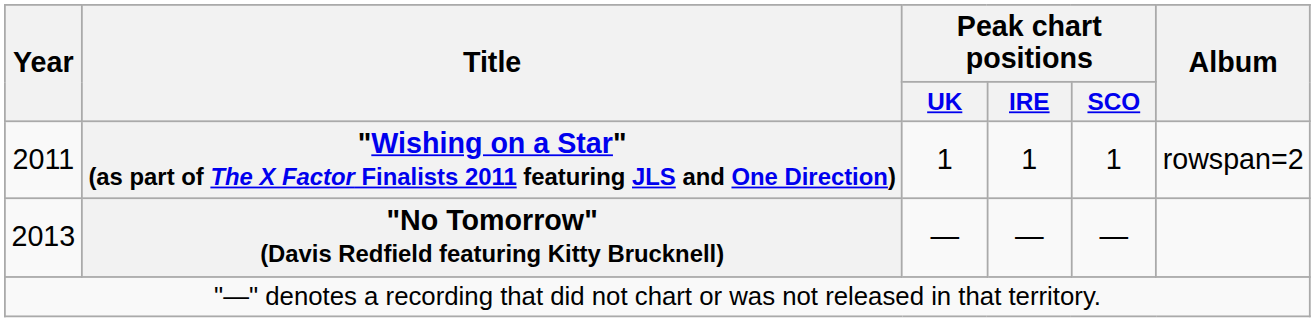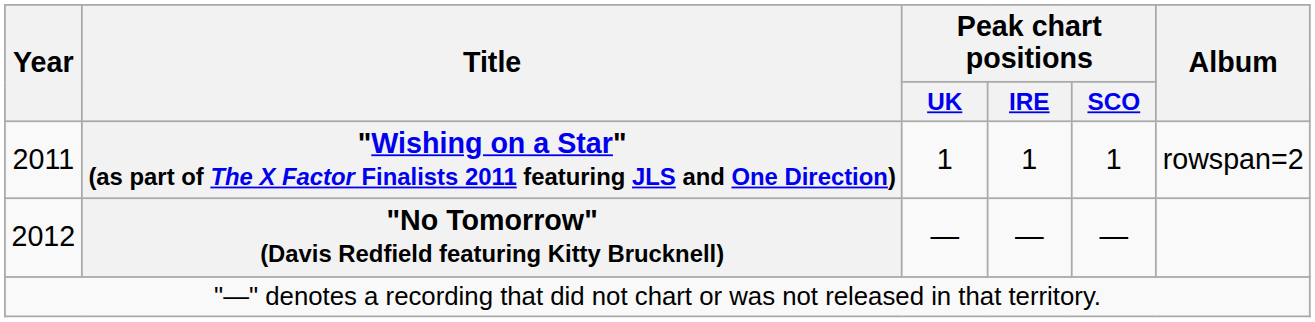(43, 236) 2013 -> (43, 236) 2012
